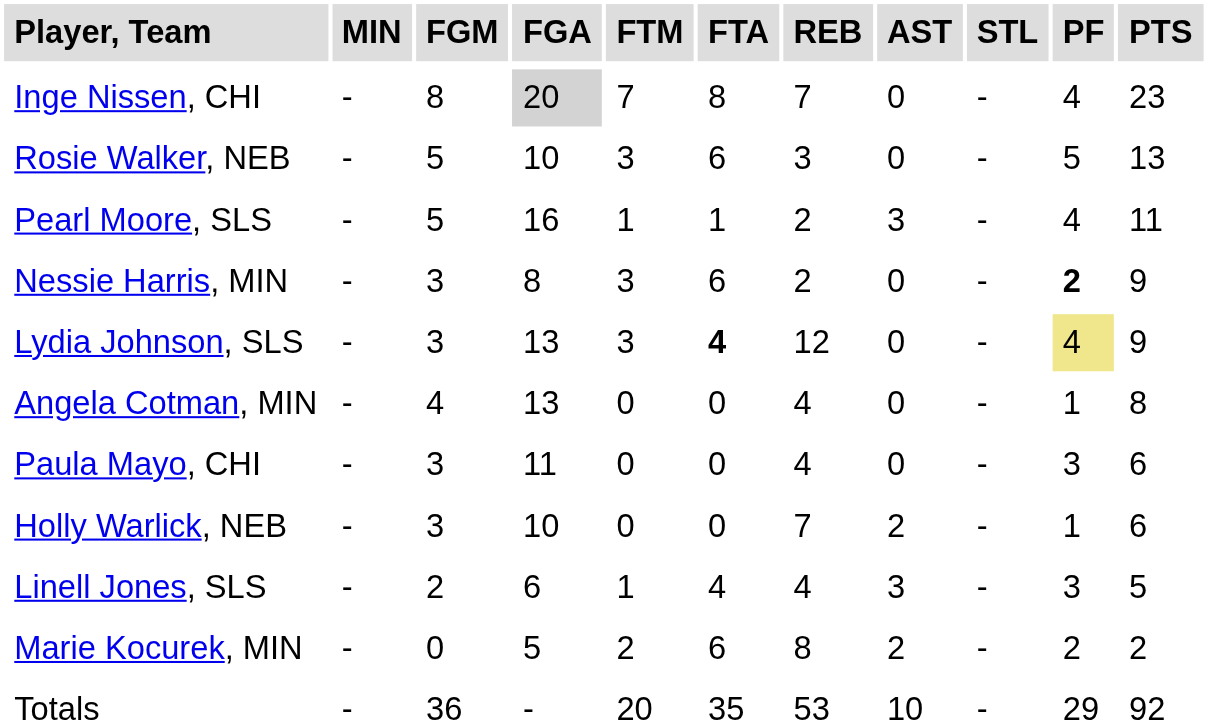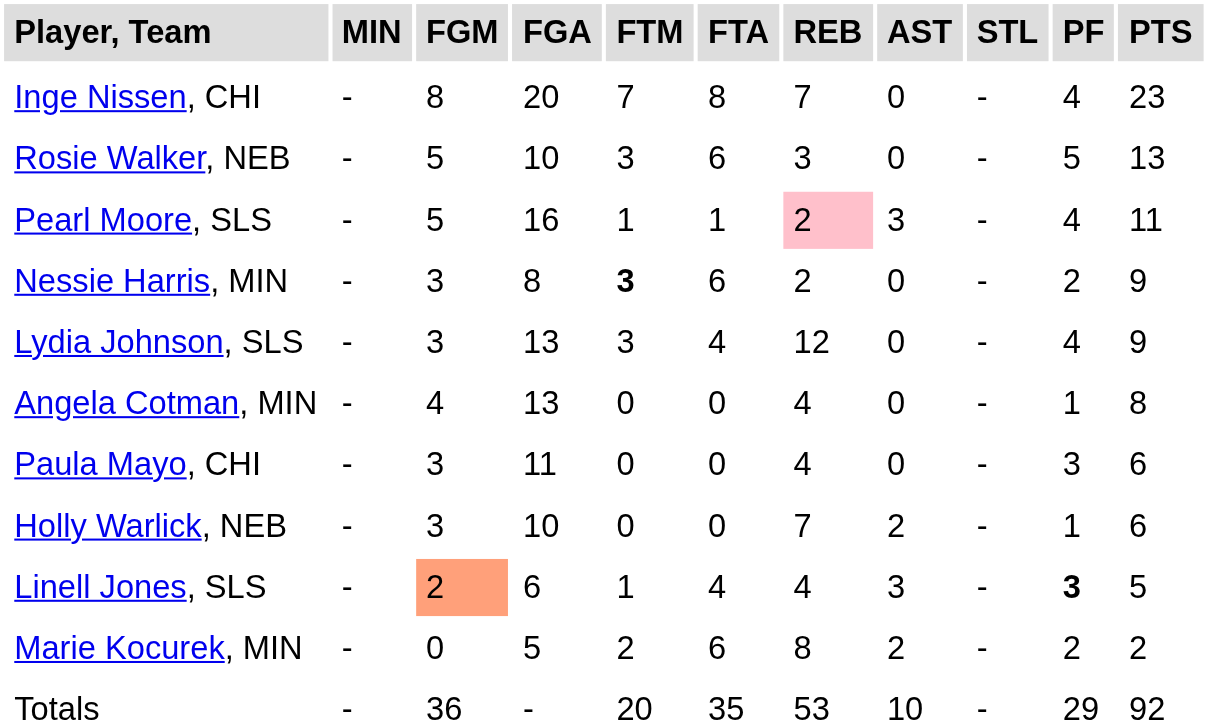(541, 97) lightgrey background -> (541, 97) no background
(803, 219) no background -> (803, 219) pink background
(626, 280) normal -> (626, 280) bold
(1072, 280) bold -> (1072, 280) normal
(717, 342) bold -> (717, 342) normal
(1072, 342) khaki background -> (1072, 342) no background
(435, 586) no background -> (435, 586) lightsalmon background
(1072, 586) normal -> (1072, 586) bold
